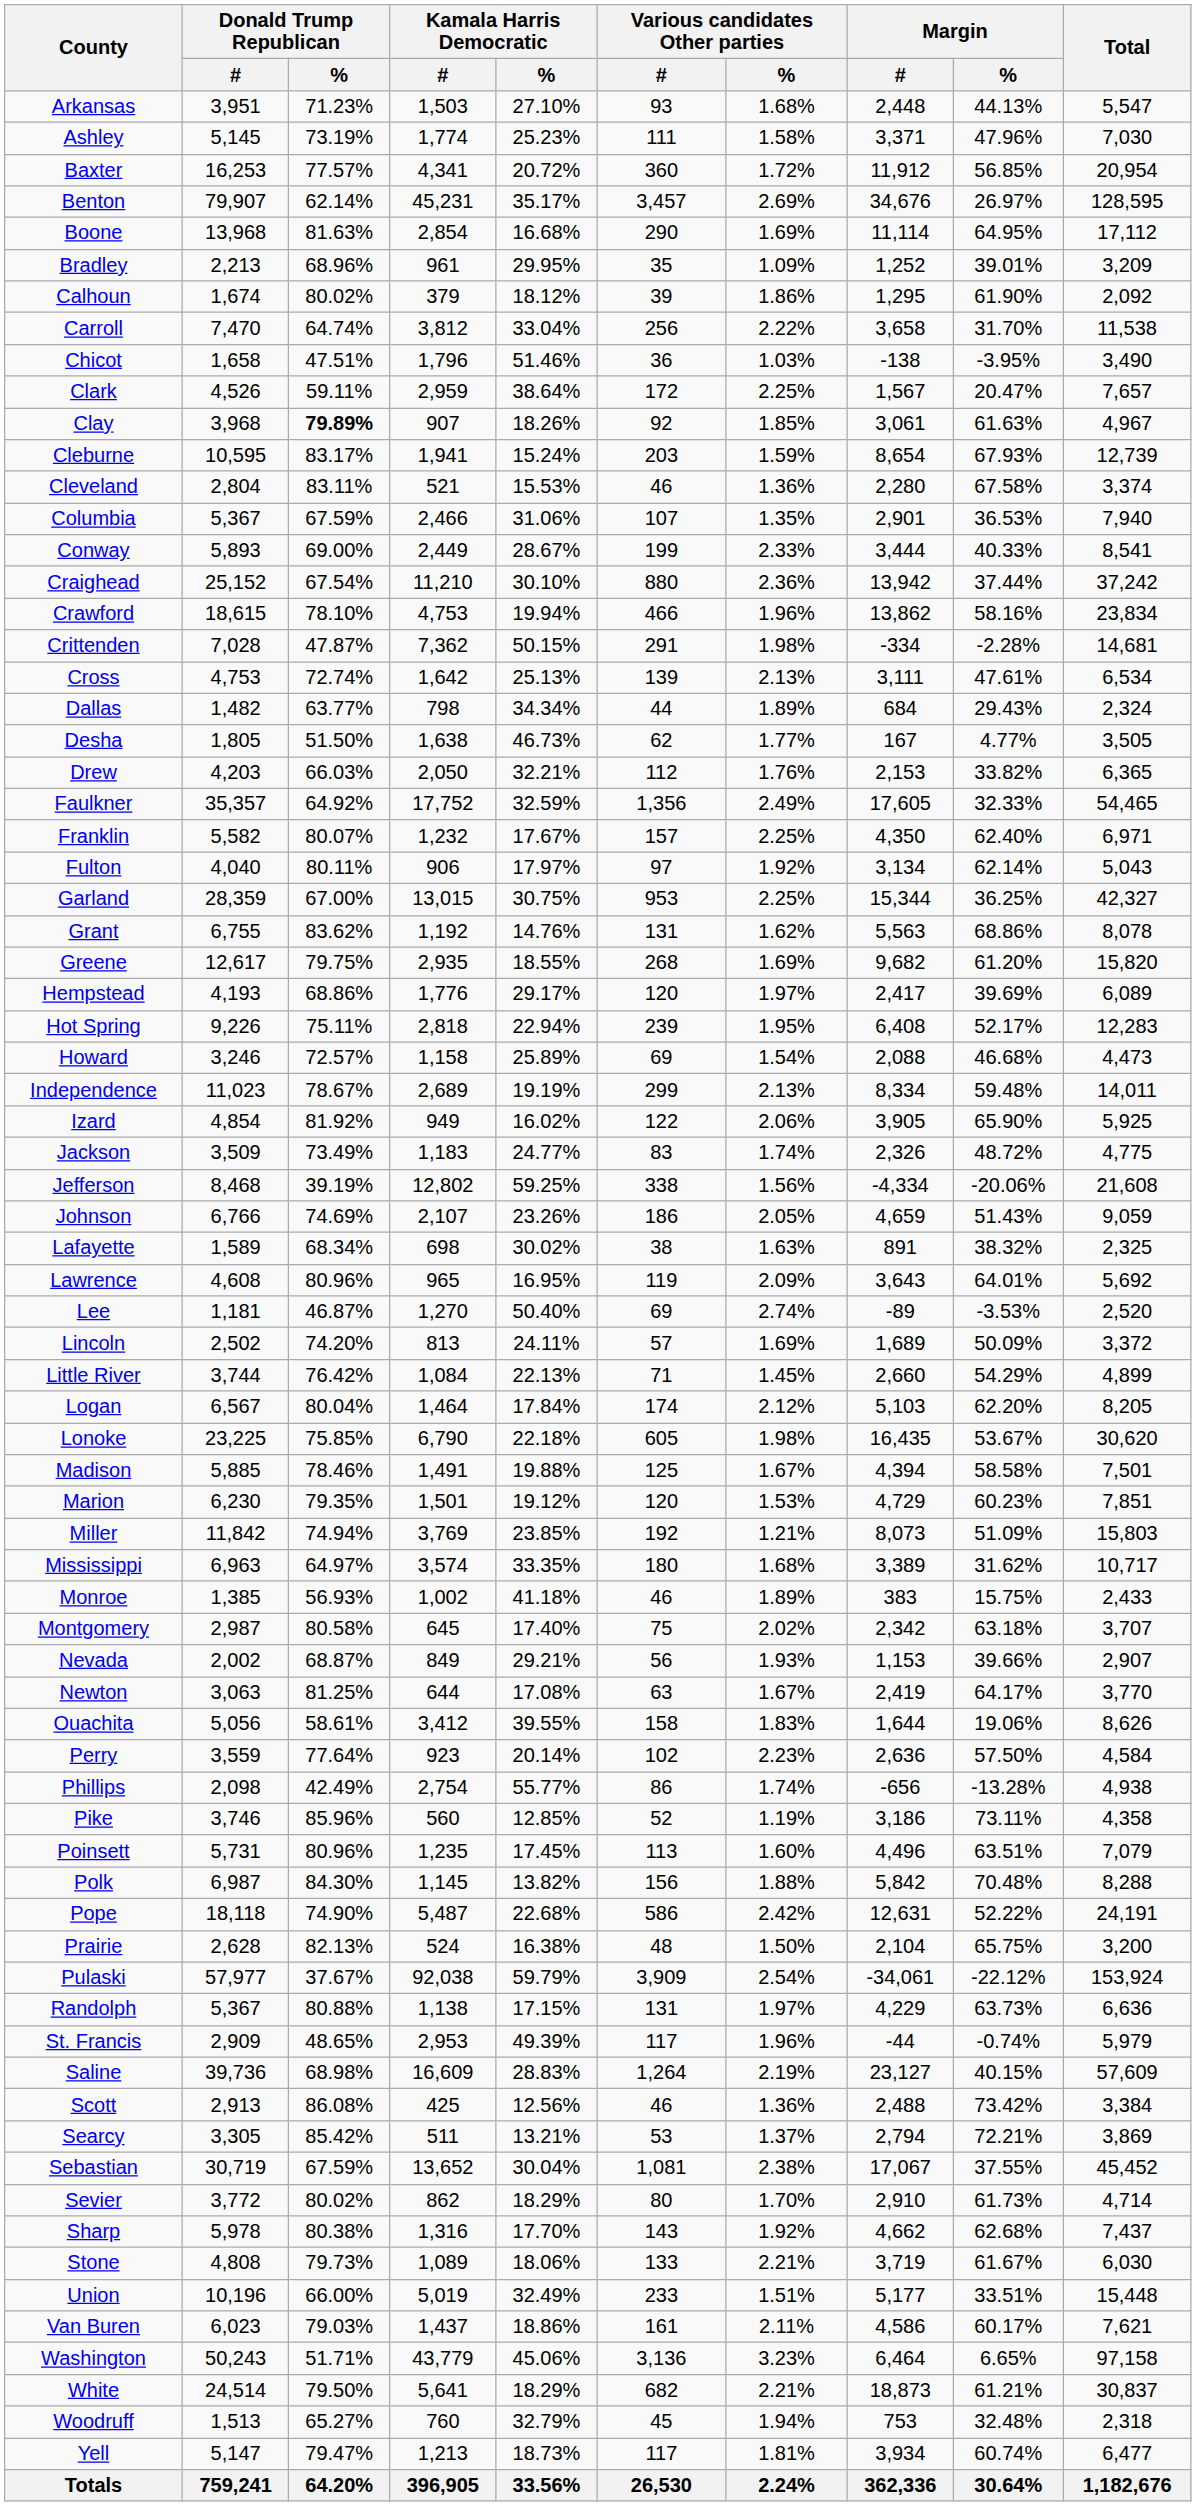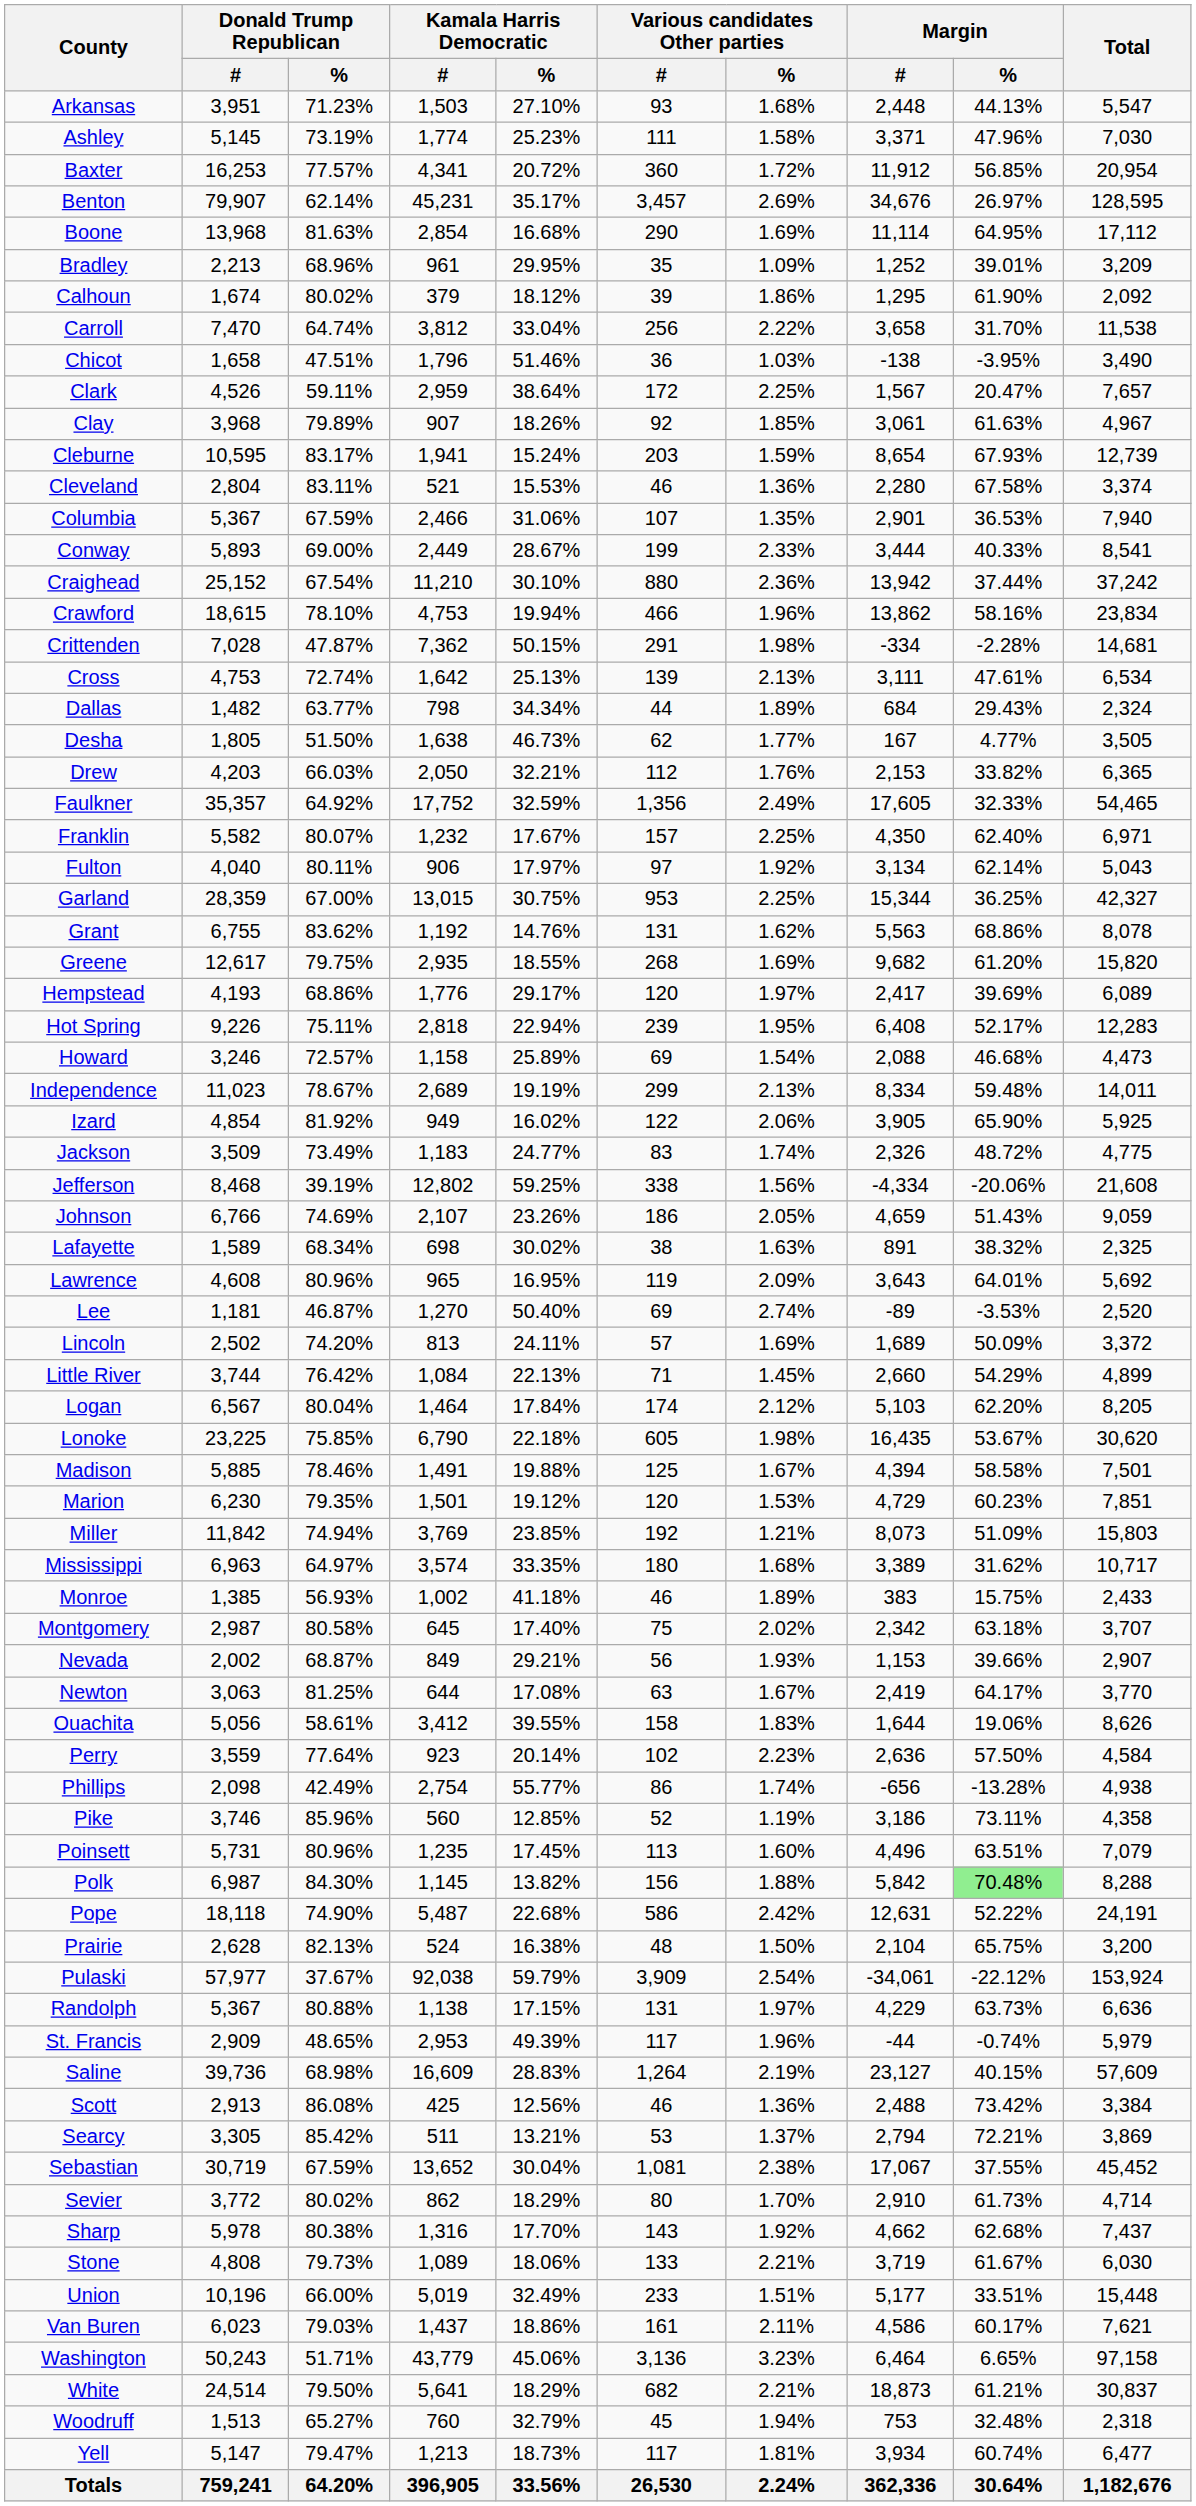(339, 423) bold -> (339, 423) normal
(1008, 1882) no background -> (1008, 1882) lightgreen background
